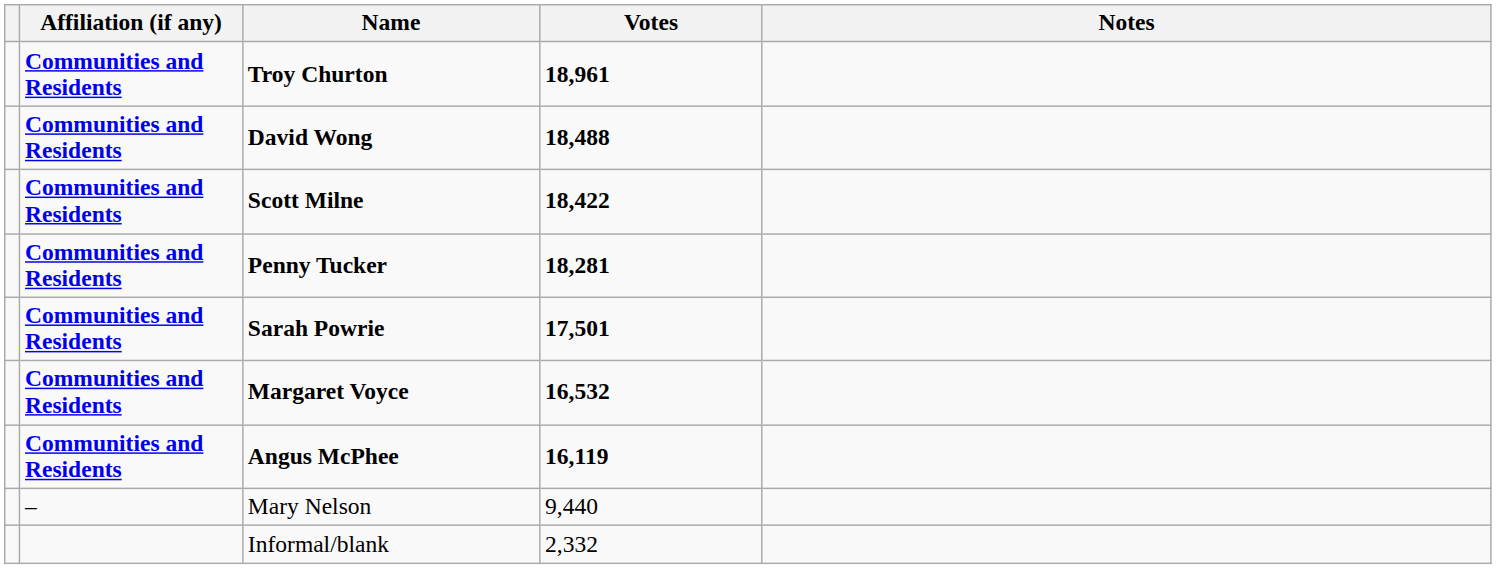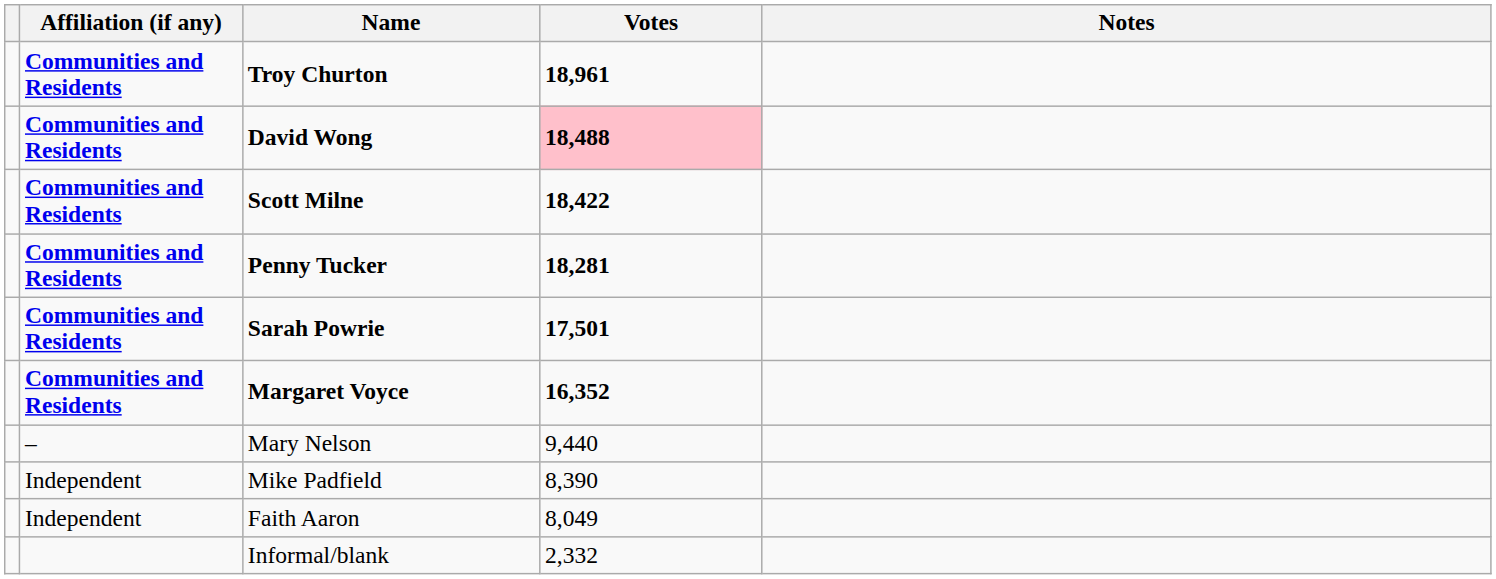(577, 137) no background -> (577, 137) pink background
(577, 392) 16,532 -> (577, 392) 16,352
- row: (323, 456)
+ row: (315, 480)
+ row: (304, 517)
